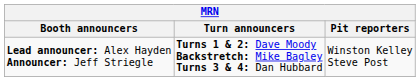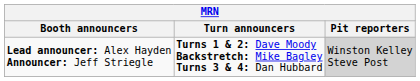(370, 57) no background -> (370, 57) lightgrey background
